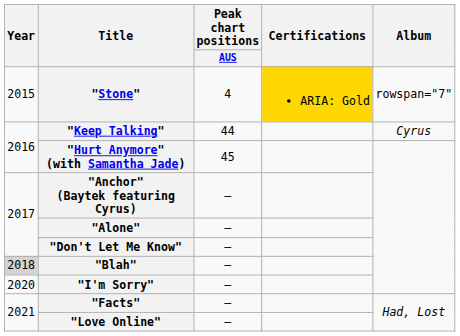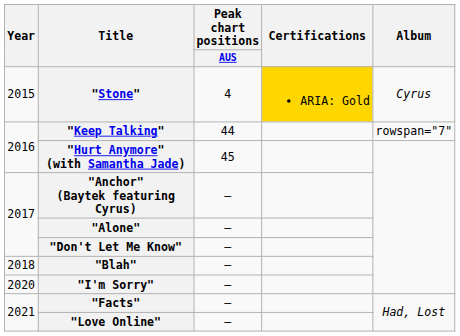(414, 94) rowspan="7" -> (414, 94) Cyrus
(414, 131) Cyrus -> (414, 131) rowspan="7"
(21, 265) lightgrey background -> (21, 265) no background
